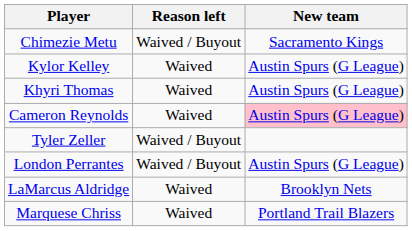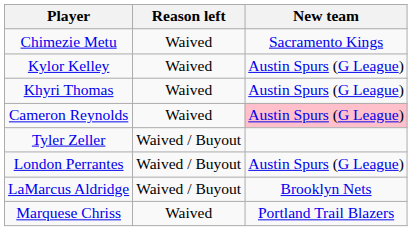(189, 41) Waived / Buyout -> (189, 41) Waived
(189, 189) Waived -> (189, 189) Waived / Buyout
